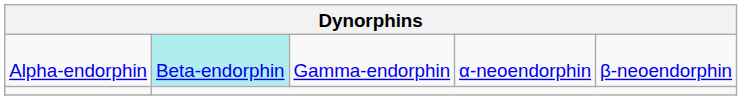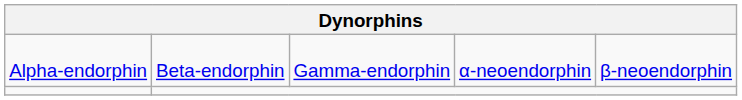(220, 71) paleturquoise background -> (220, 71) no background
